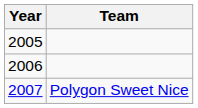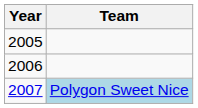(119, 90) no background -> (119, 90) lightblue background
